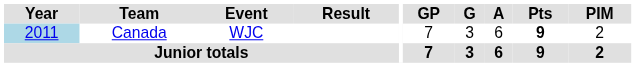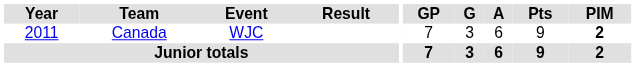(42, 33) lightblue background -> (42, 33) no background
(540, 33) bold -> (540, 33) normal
(600, 33) normal -> (600, 33) bold
